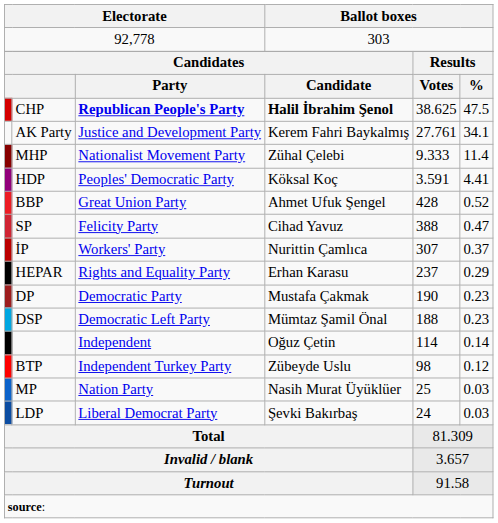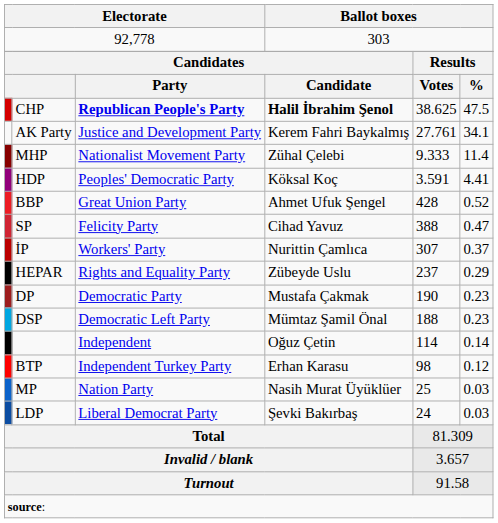(308, 272) Erhan Karasu -> (309, 272) Zübeyde Uslu
(309, 366) Zübeyde Uslu -> (308, 366) Erhan Karasu
